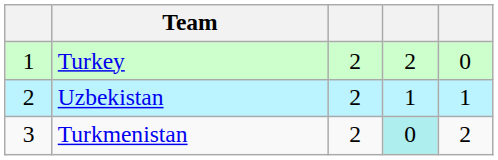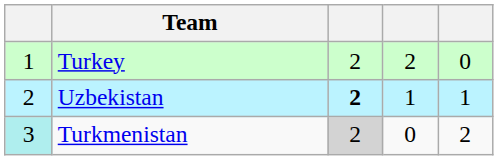(355, 97) normal -> (355, 97) bold
(29, 135) no background -> (29, 135) paleturquoise background
(355, 135) no background -> (355, 135) lightgrey background
(410, 135) paleturquoise background -> (410, 135) no background
